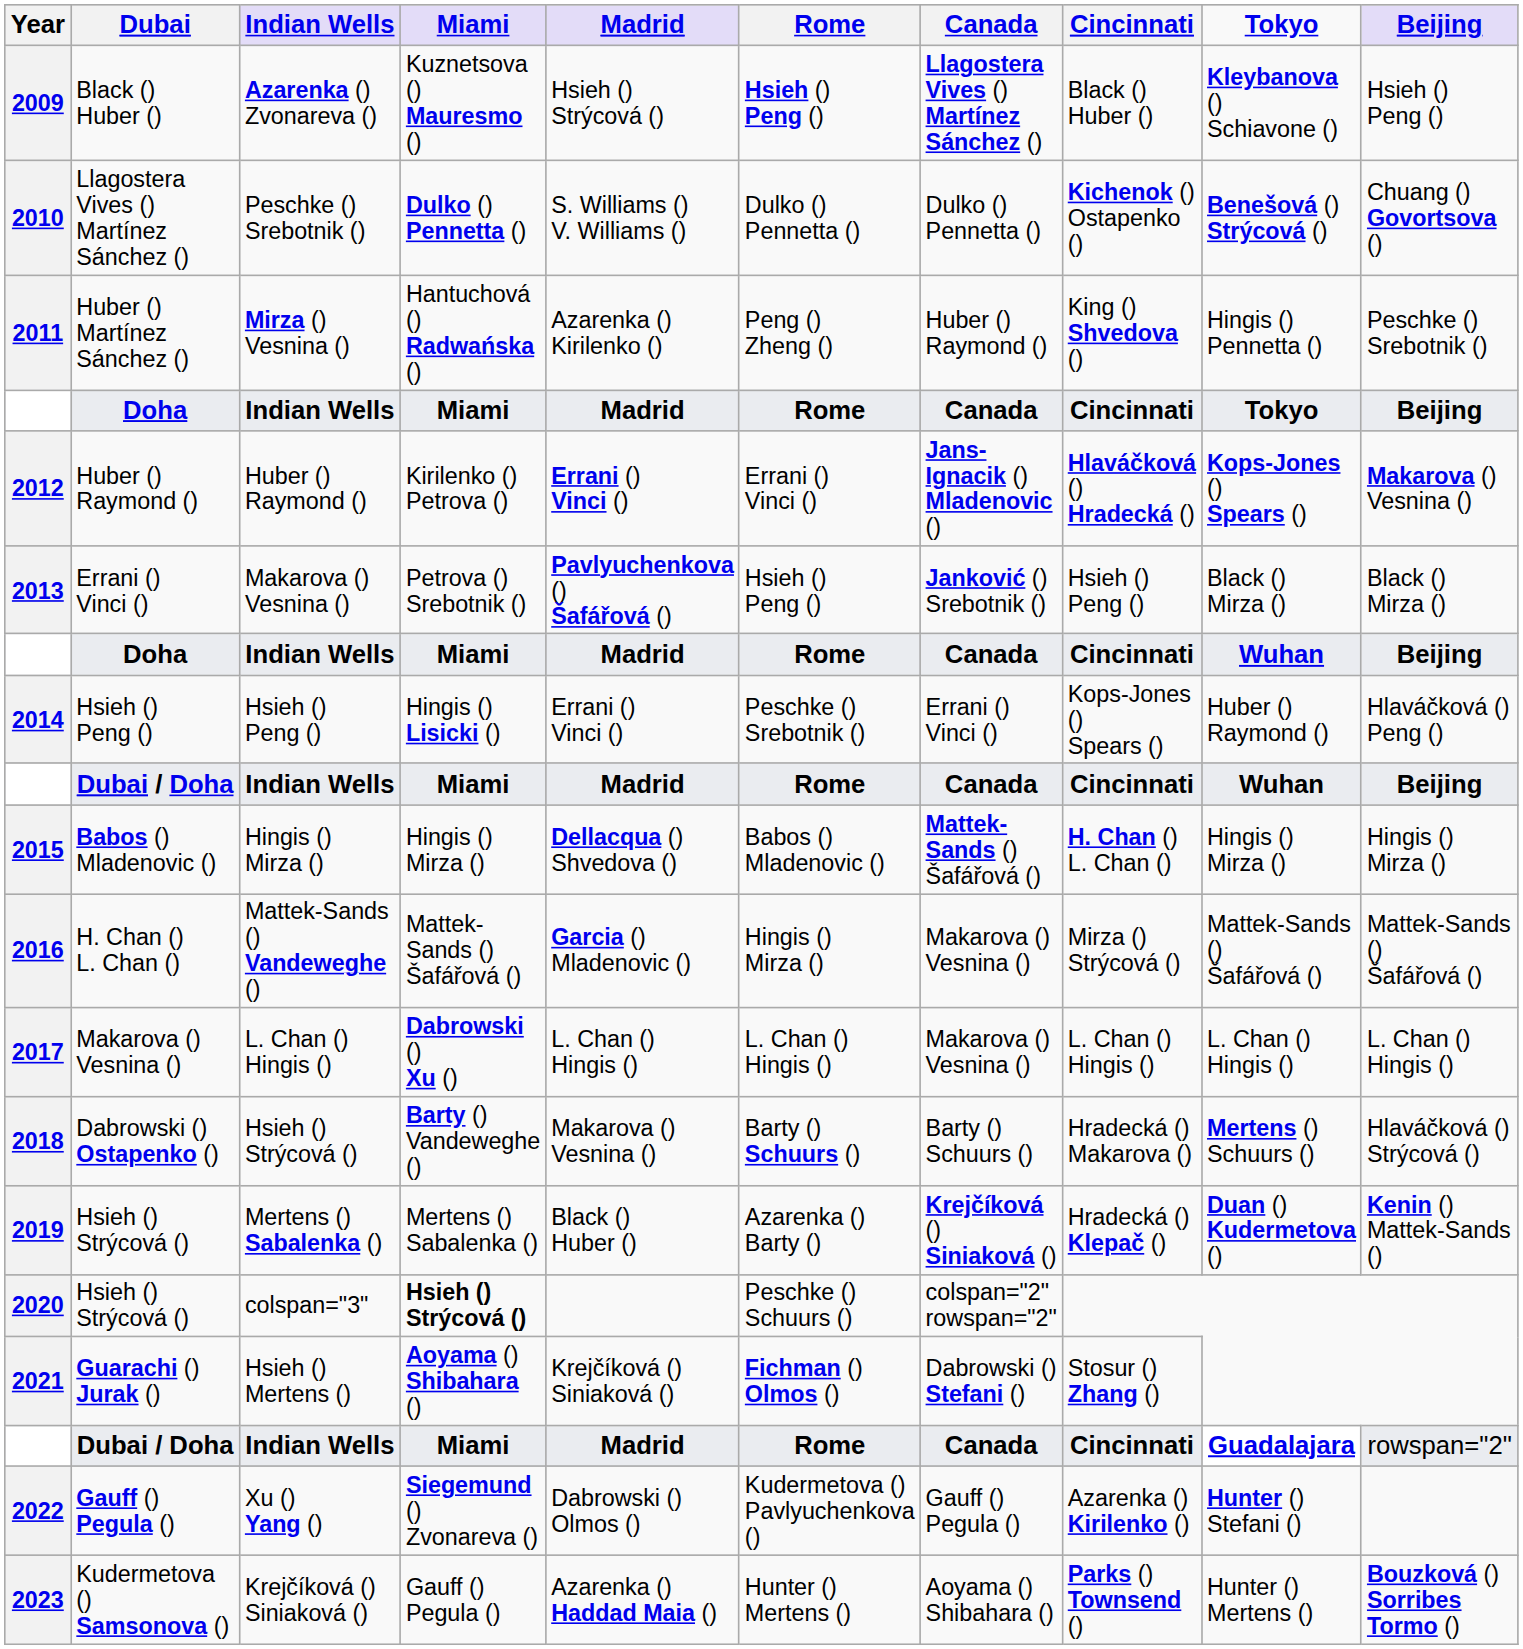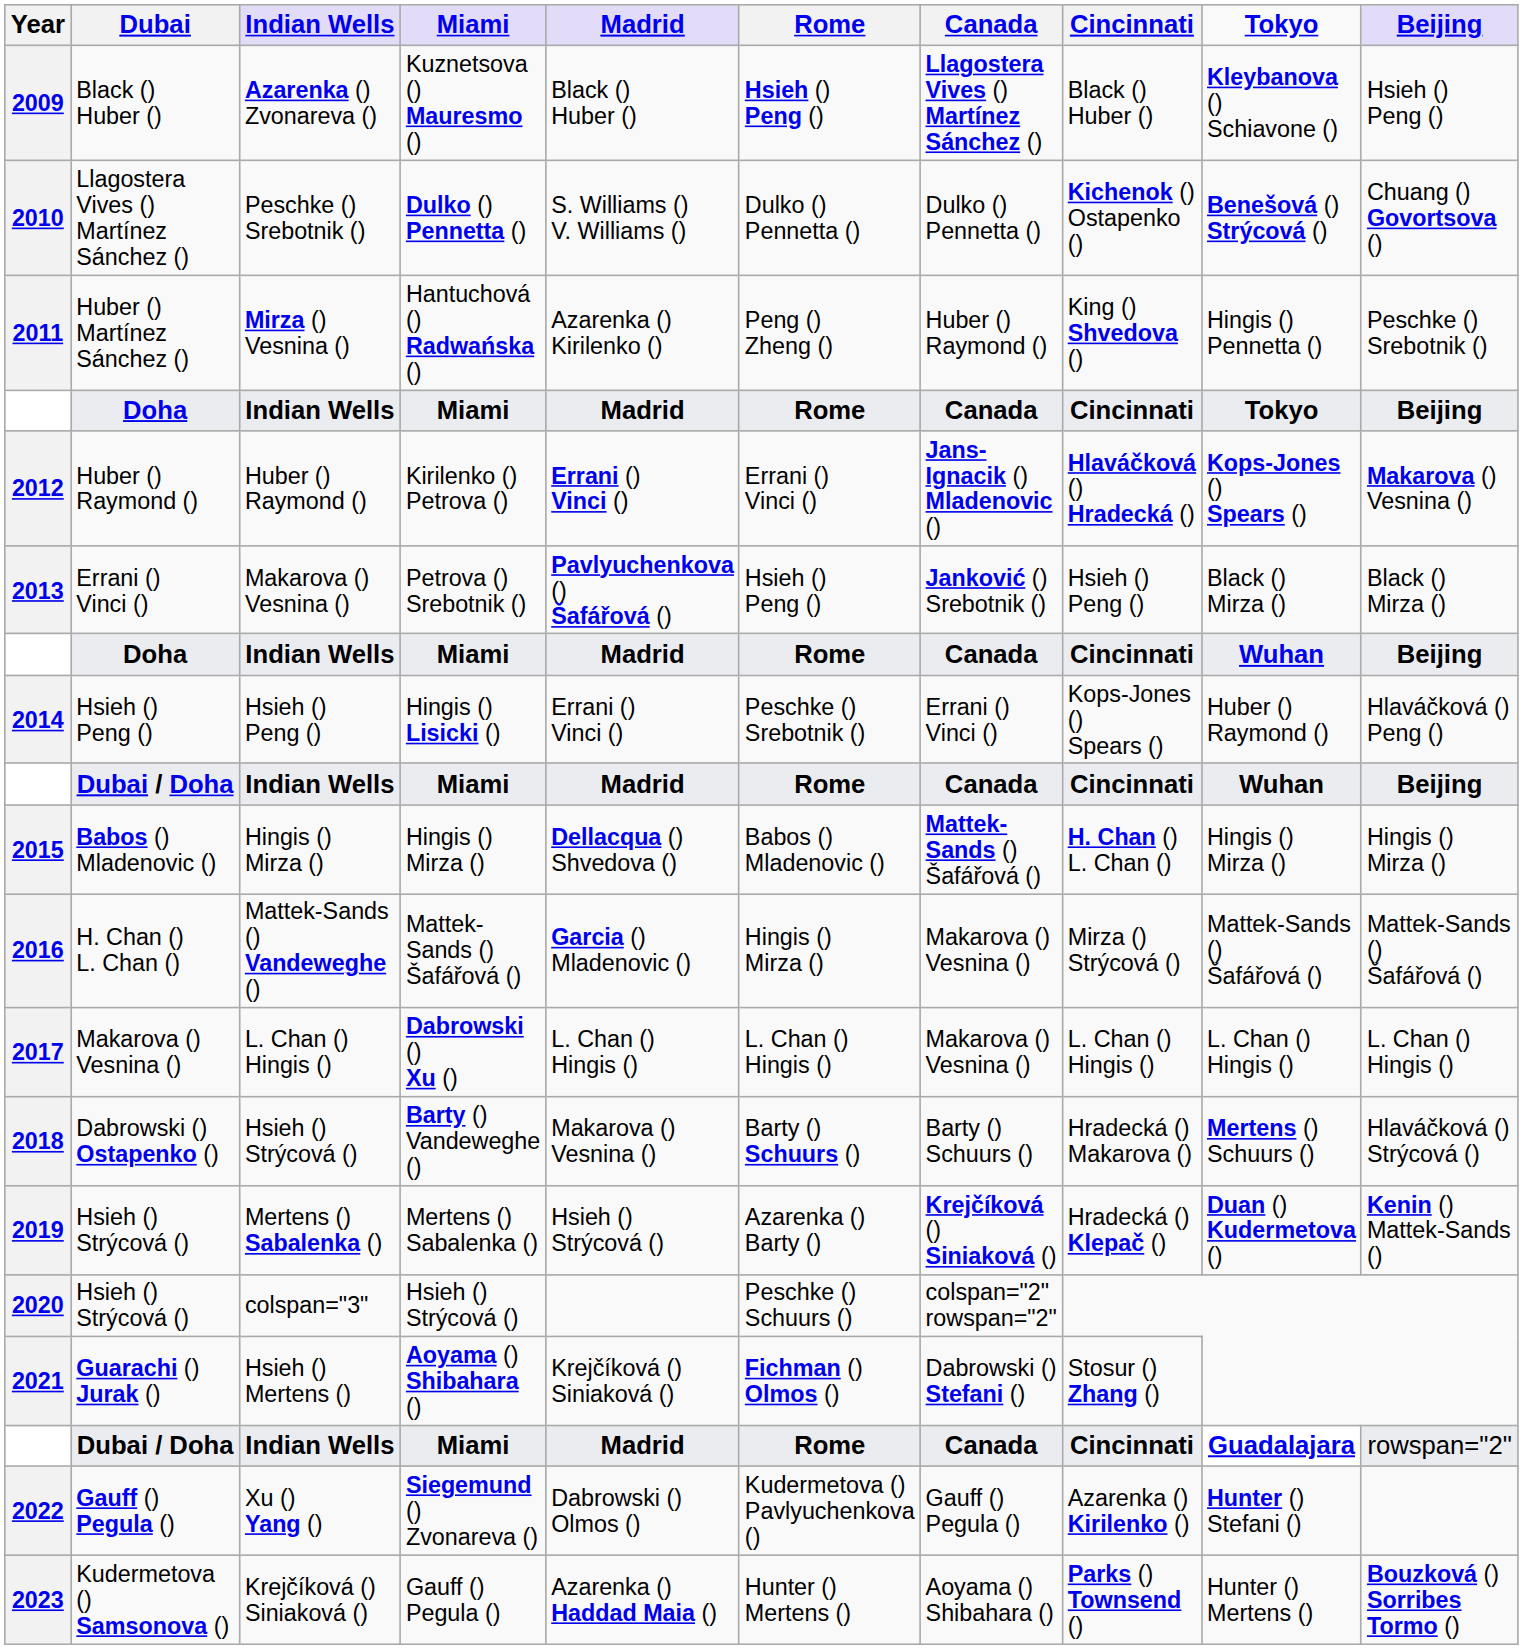(608, 104) Hsieh () Strýcová () -> (594, 104) Black () Huber ()
(594, 1230) Black () Huber () -> (608, 1230) Hsieh () Strýcová ()
(466, 1306) bold -> (462, 1306) normal
